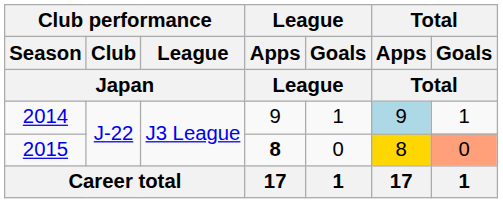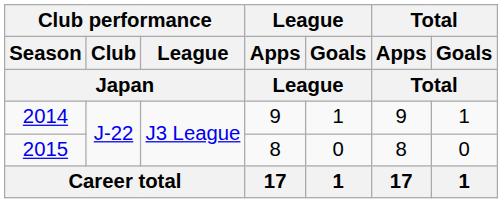(401, 117) lightblue background -> (401, 117) no background
(275, 149) bold -> (275, 149) normal
(401, 149) gold background -> (401, 149) no background
(464, 149) lightsalmon background -> (464, 149) no background
